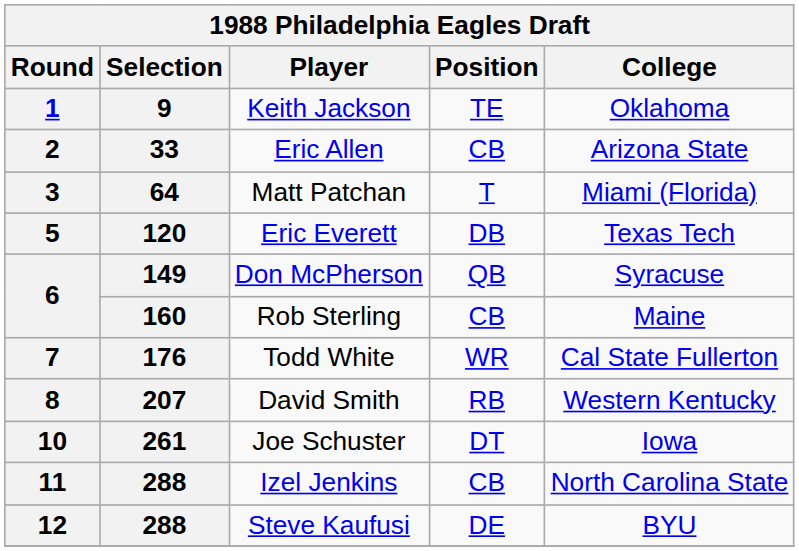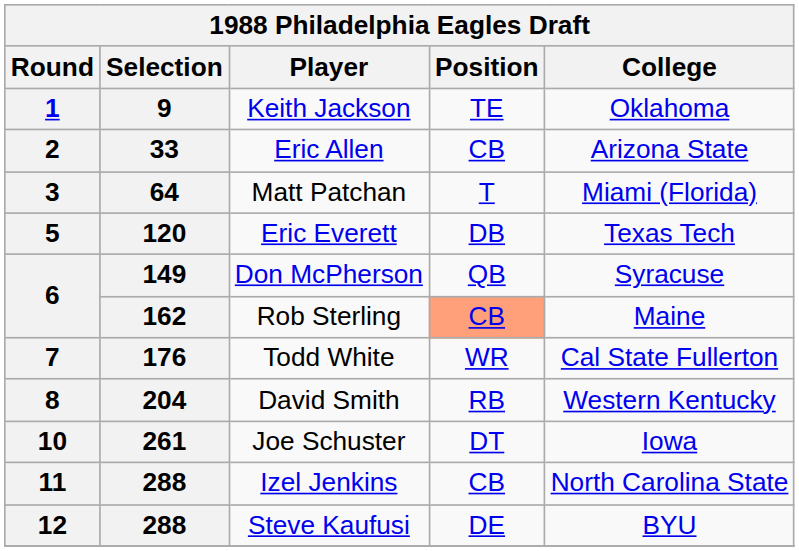(164, 316) 160 -> (164, 316) 162
(487, 316) no background -> (487, 316) lightsalmon background
(164, 399) 207 -> (164, 399) 204
